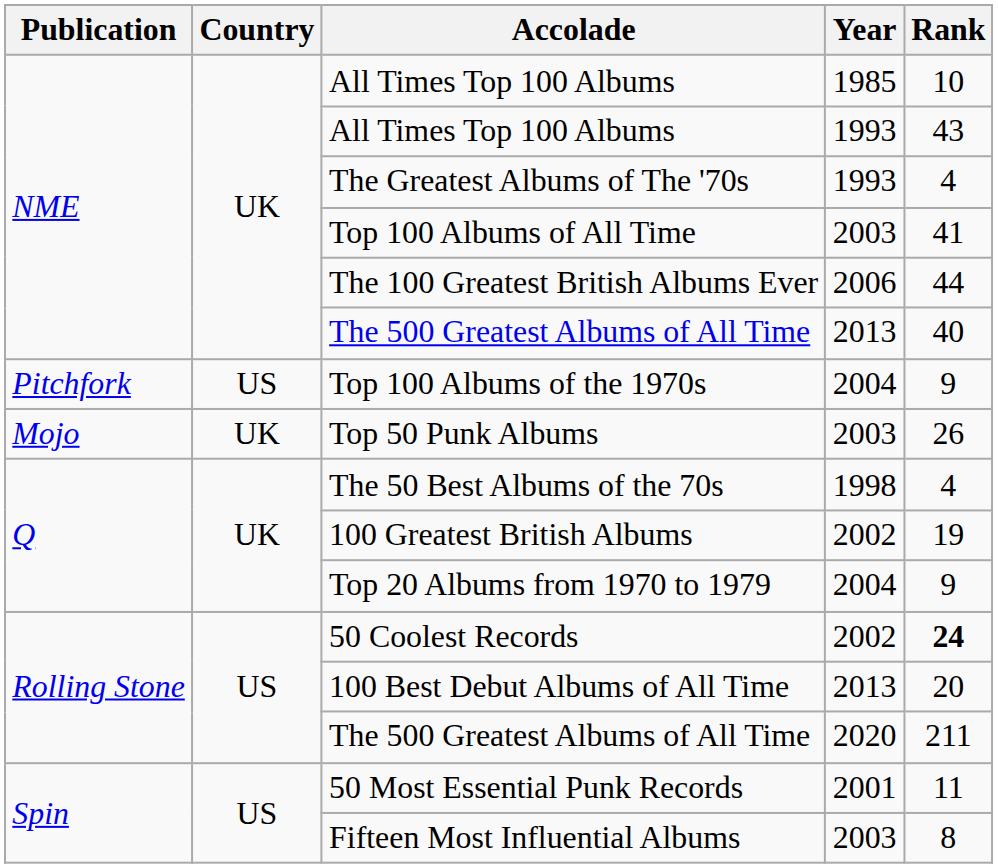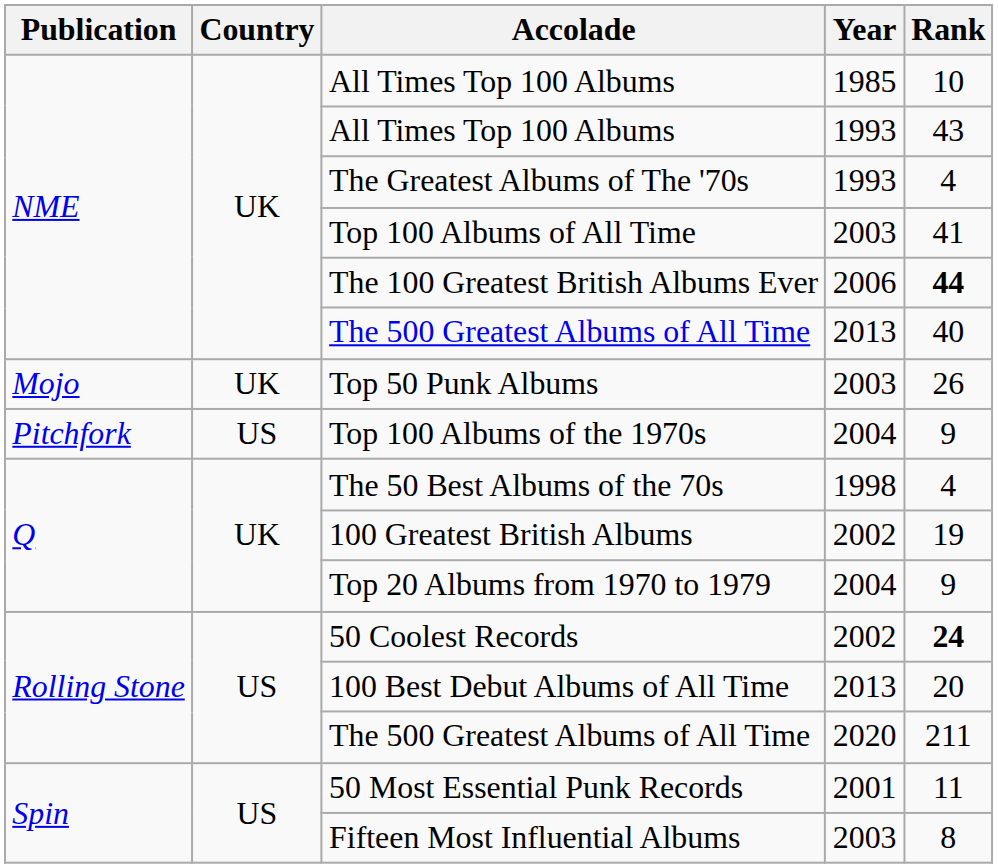(948, 282) normal -> (948, 282) bold
rows swapped: (464, 433) <-> (518, 383)
